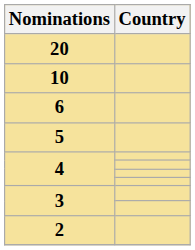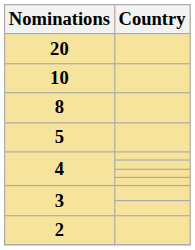(59, 107) 6 -> (59, 107) 8
